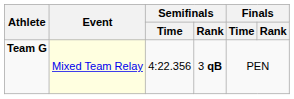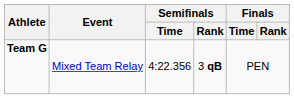(97, 67) lightyellow background -> (97, 67) no background
